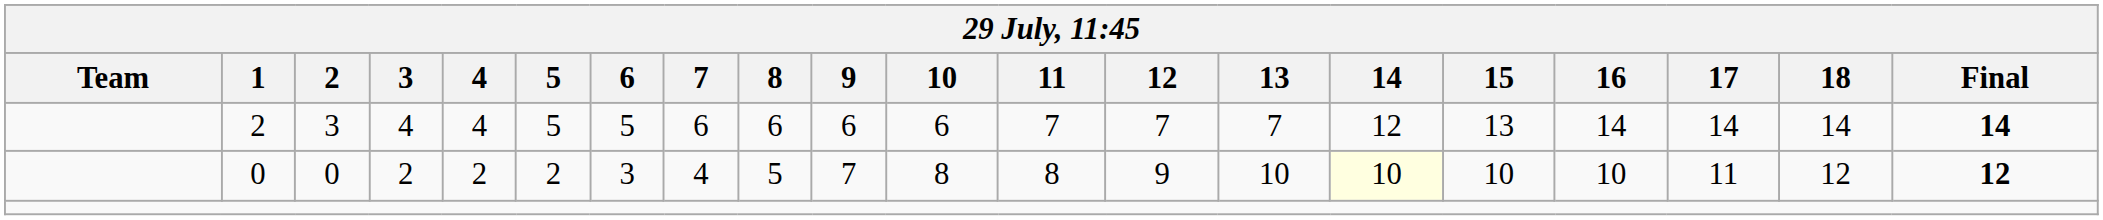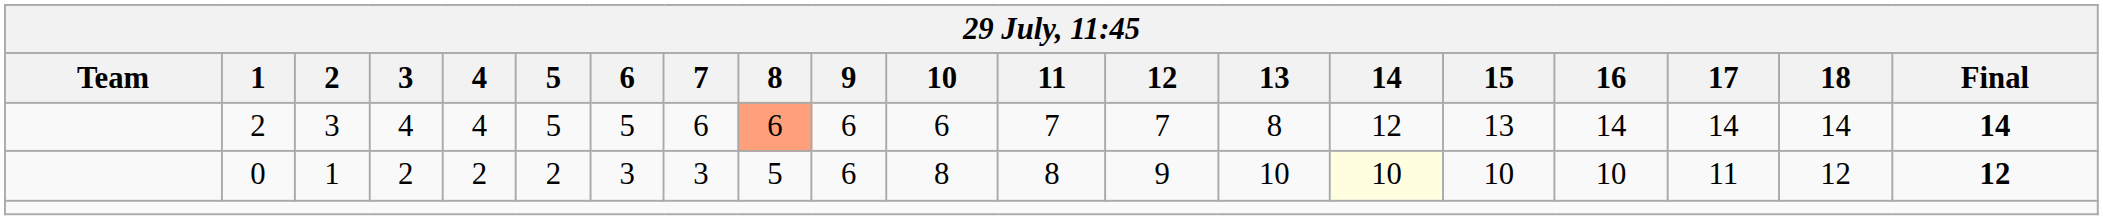(775, 126) no background -> (775, 126) lightsalmon background
(1274, 126) 7 -> (1274, 126) 8
(332, 175) 0 -> (332, 175) 1
(701, 175) 4 -> (701, 175) 3
(849, 175) 7 -> (849, 175) 6
